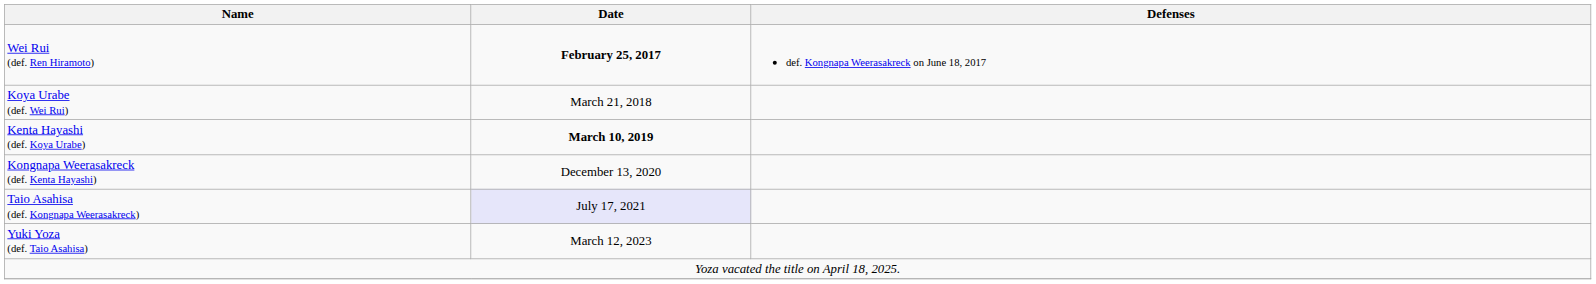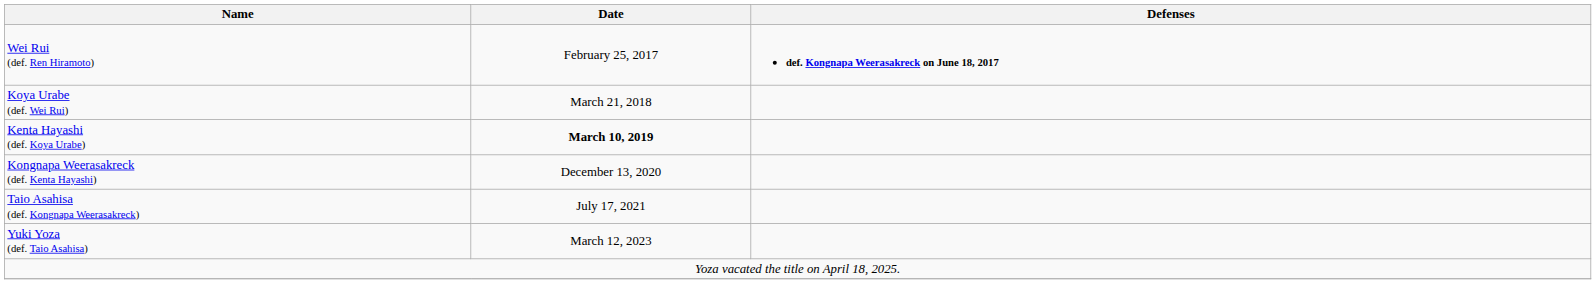(611, 54) bold -> (611, 54) normal
(1171, 62) normal -> (1171, 62) bold
(611, 206) lavender background -> (611, 206) no background
